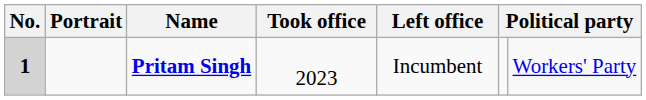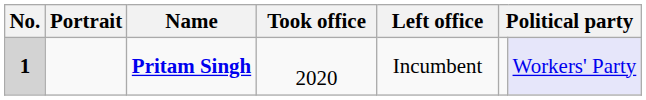(317, 77) 2023 -> (317, 77) 2020
(574, 66) no background -> (574, 66) lavender background
